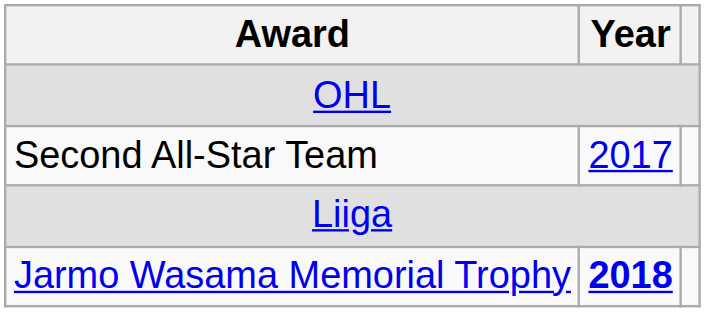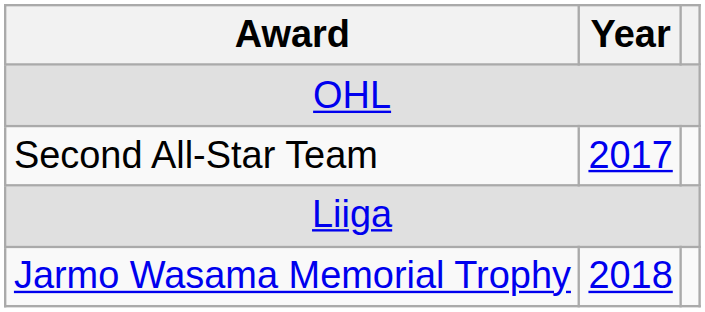(631, 275) bold -> (631, 275) normal
